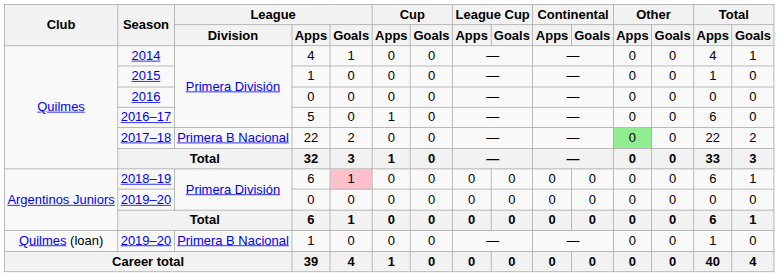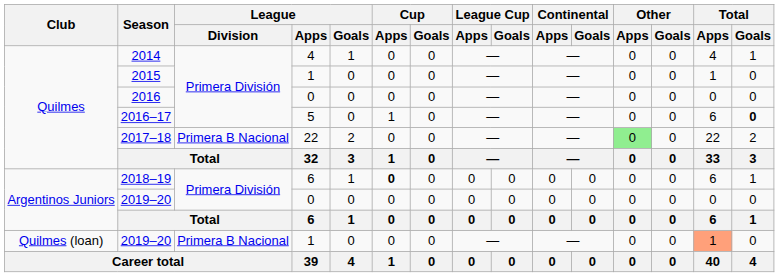(753, 117) normal -> (753, 117) bold
(351, 179) pink background -> (351, 179) no background
(391, 179) normal -> (391, 179) bold
(713, 240) no background -> (713, 240) lightsalmon background
